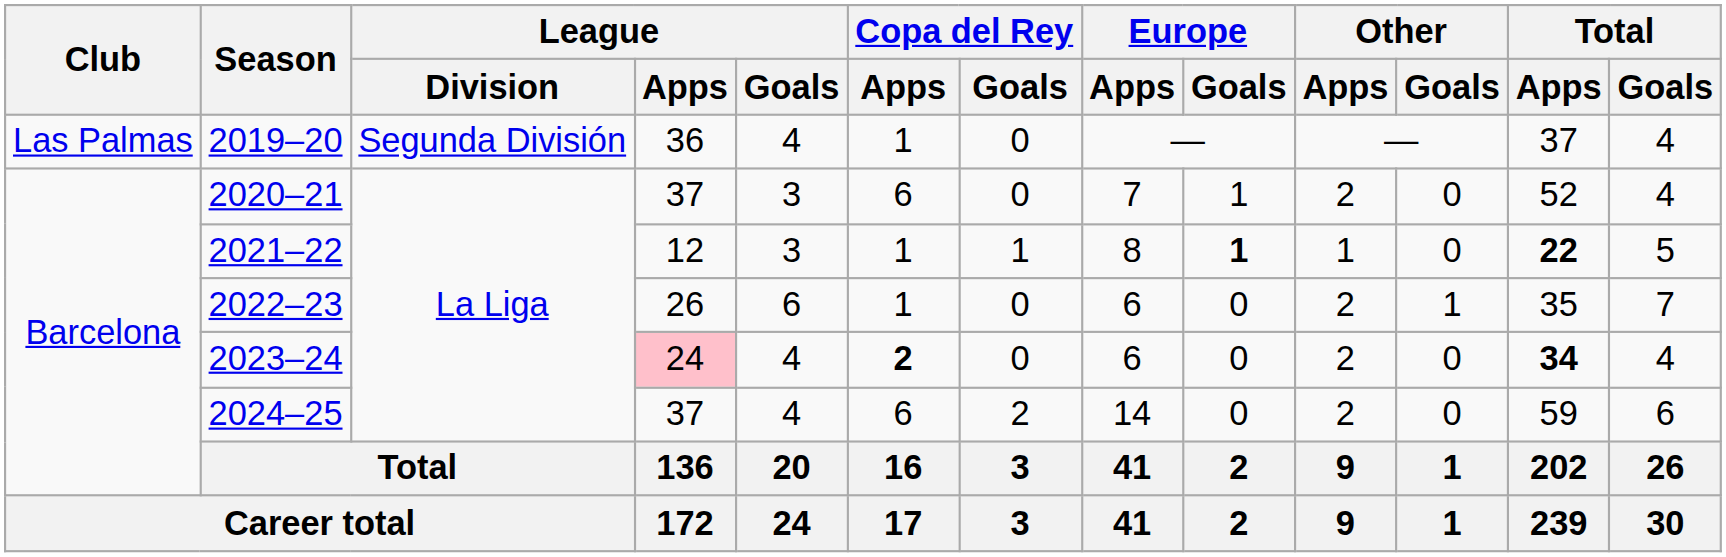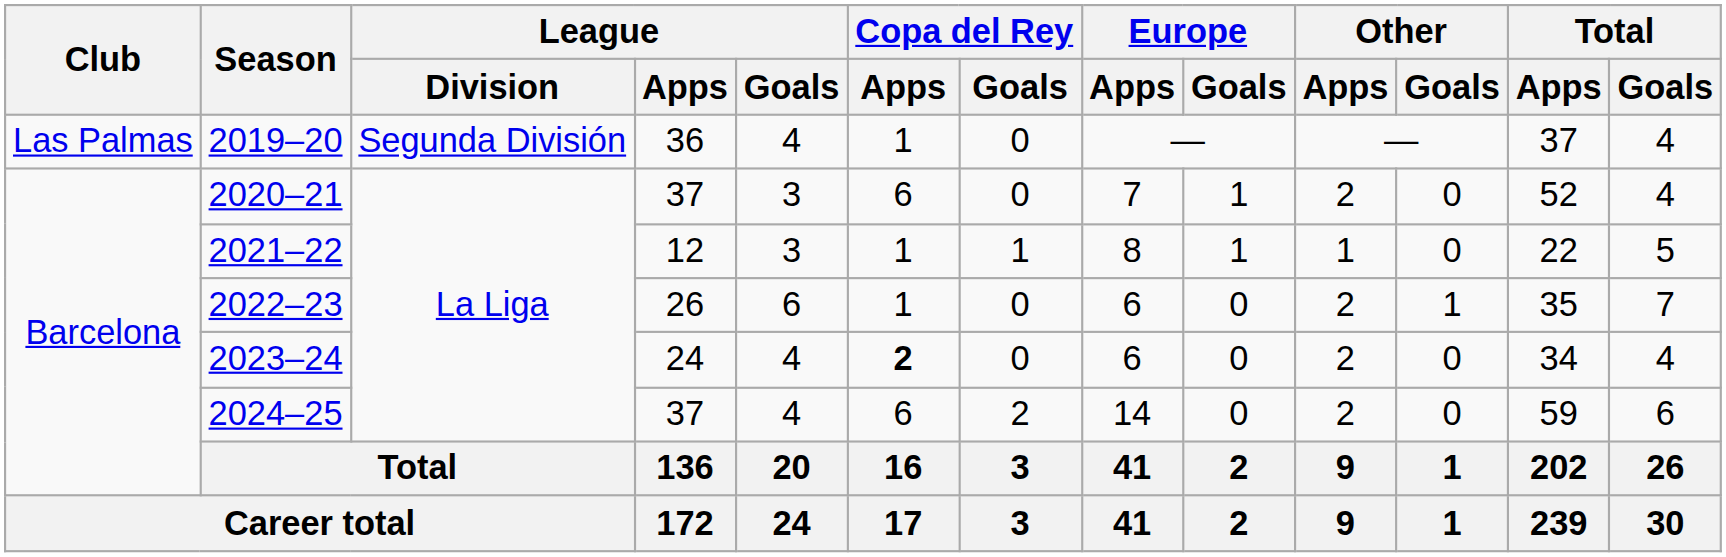(1239, 250) bold -> (1239, 250) normal
(1559, 250) bold -> (1559, 250) normal
(685, 359) pink background -> (685, 359) no background
(1559, 359) bold -> (1559, 359) normal
